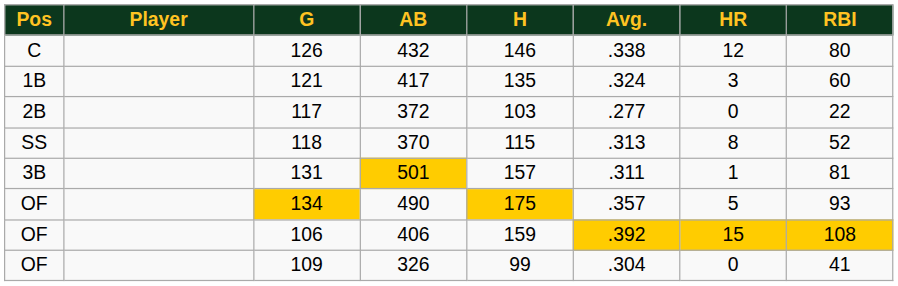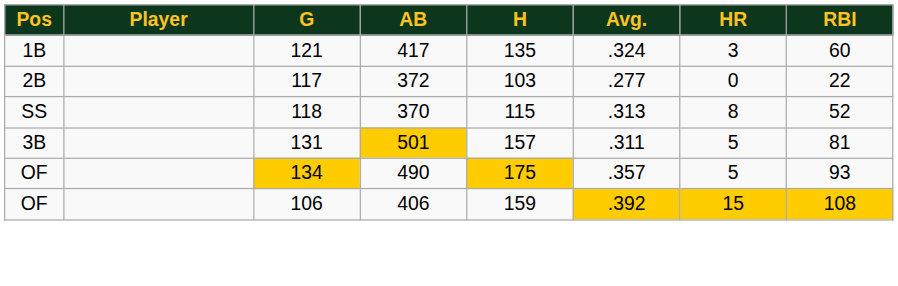- row: (307, 50)
(733, 173) 1 -> (733, 142) 5
- row: (307, 265)
